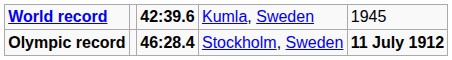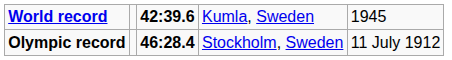(397, 42) bold -> (396, 42) normal
